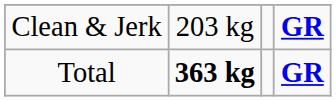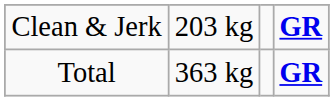(215, 72) bold -> (214, 72) normal
